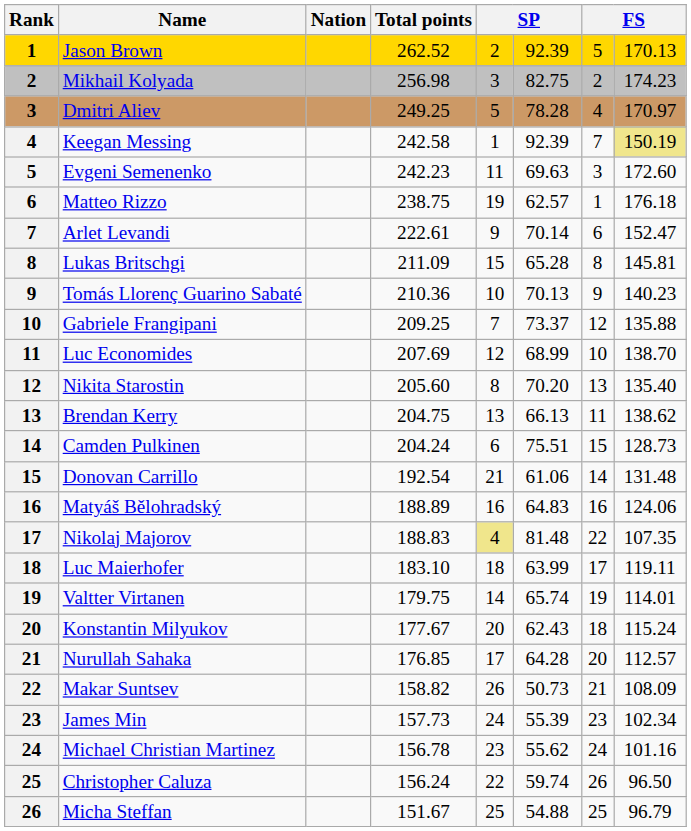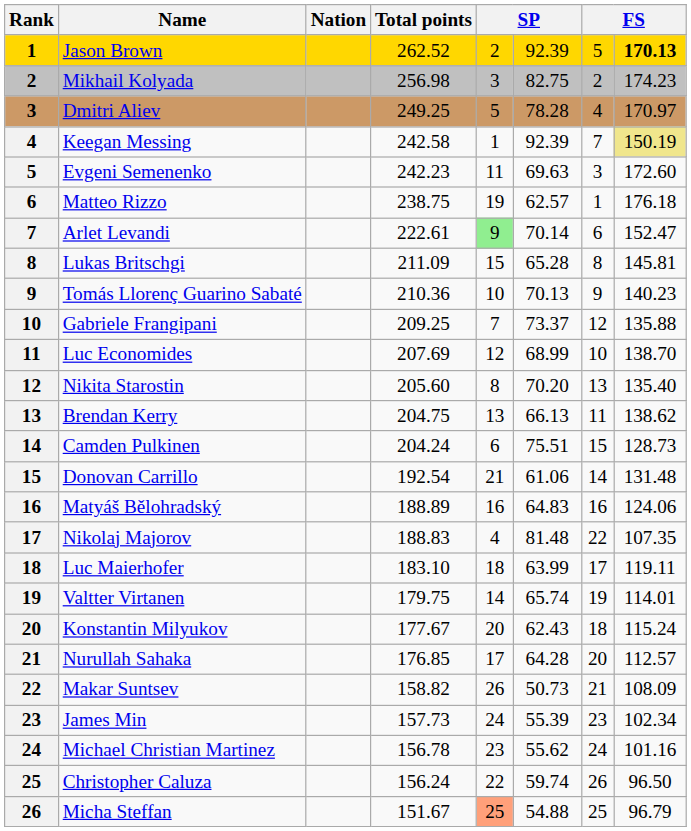(650, 50) normal -> (650, 50) bold
(495, 232) no background -> (495, 232) lightgreen background
(495, 537) khaki background -> (495, 537) no background
(495, 811) no background -> (495, 811) lightsalmon background
